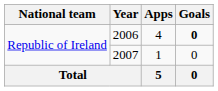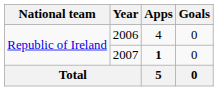(194, 34) bold -> (194, 34) normal
(158, 55) normal -> (158, 55) bold
